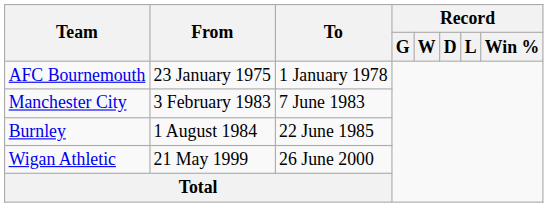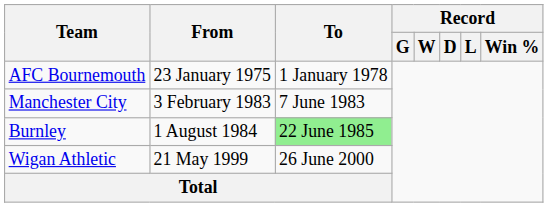(326, 131) no background -> (326, 131) lightgreen background
